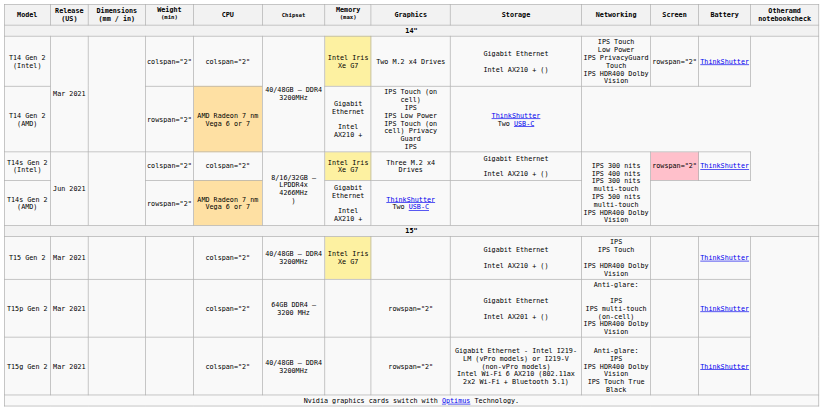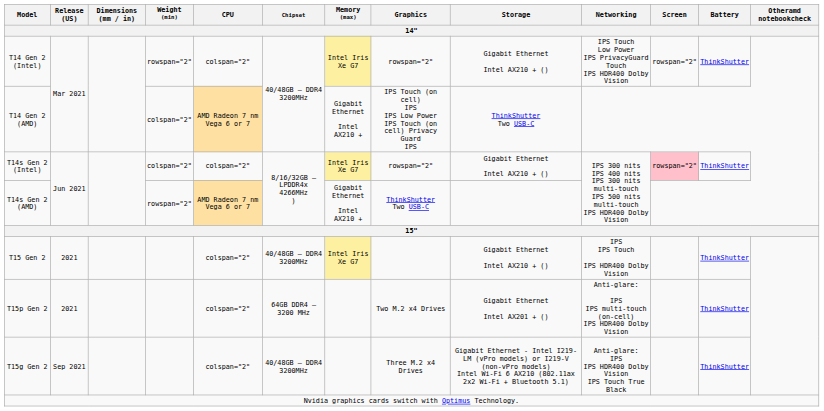(169, 61) colspan="2" -> (169, 61) rowspan="2"
(411, 61) Two M.2 x4 Drives -> (411, 61) rowspan="2"
(169, 119) rowspan="2" -> (169, 119) colspan="2"
(411, 167) Three M.2 x4 Drives -> (411, 167) rowspan="2"
(69, 258) Mar 2021 -> (69, 258) 2021
(69, 308) Mar 2021 -> (69, 308) 2021
(411, 308) rowspan="2" -> (411, 308) Two M.2 x4 Drives
(69, 366) Mar 2021 -> (69, 366) Sep 2021
(411, 366) rowspan="2" -> (411, 366) Three M.2 x4 Drives
